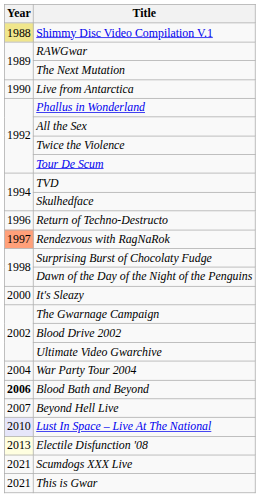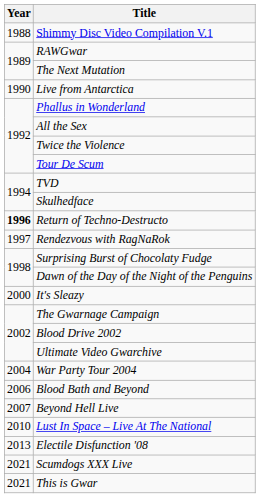(19, 32) khaki background -> (19, 32) no background
(19, 220) normal -> (19, 220) bold
(19, 239) lightsalmon background -> (19, 239) no background
(19, 389) bold -> (19, 389) normal
(19, 426) lavender background -> (19, 426) no background
(19, 445) lightyellow background -> (19, 445) no background
